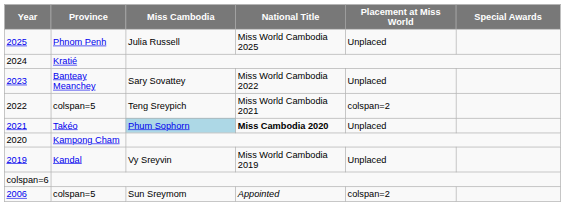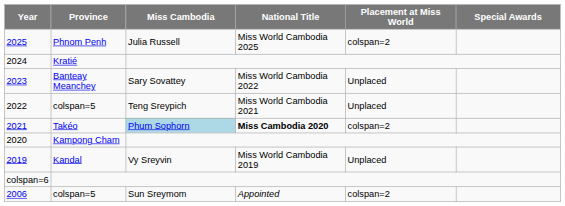(367, 42) Unplaced -> (369, 42) colspan=2
(369, 106) colspan=2 -> (367, 106) Unplaced
(367, 126) Unplaced -> (369, 126) colspan=2
